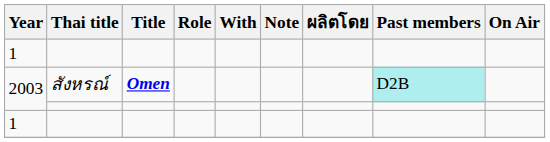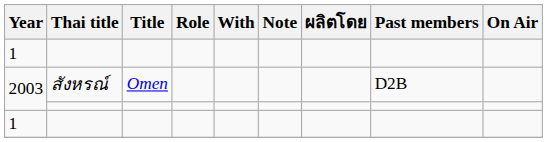(148, 84) bold -> (147, 84) normal
(393, 84) paleturquoise background -> (391, 84) no background
